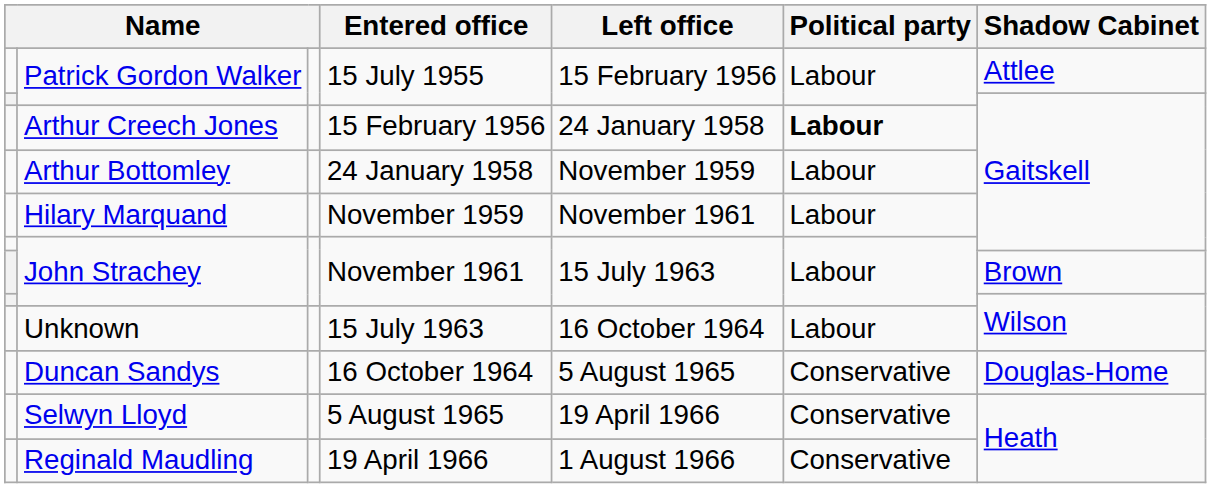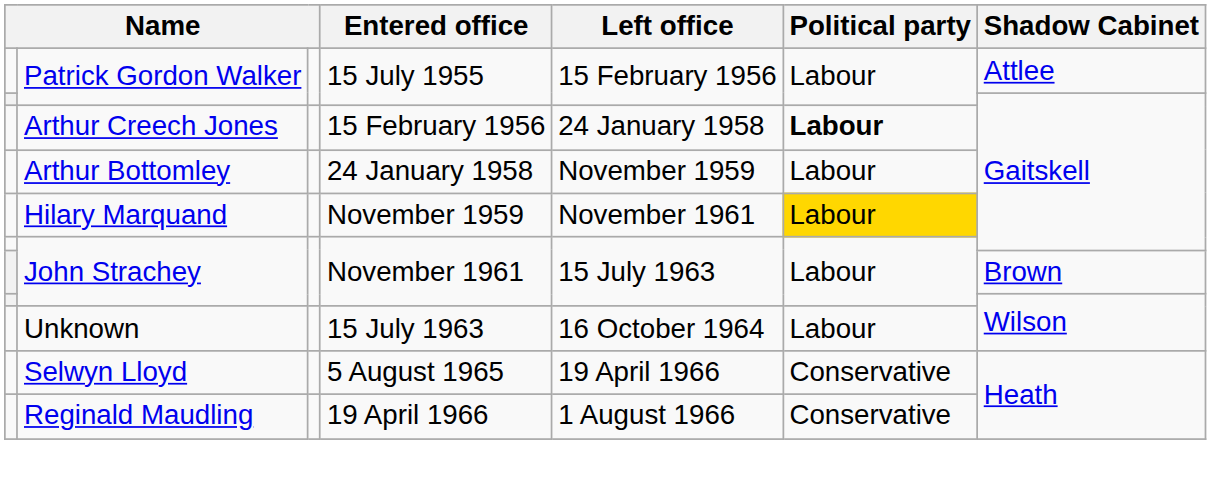(833, 214) no background -> (833, 214) gold background
- row: (122, 372)
